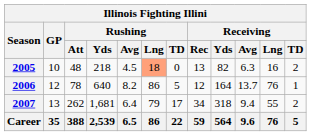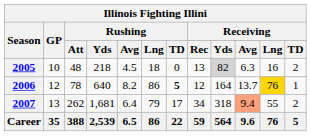(154, 67) lightsalmon background -> (154, 67) no background
(223, 67) no background -> (223, 67) lightgrey background
(177, 85) normal -> (177, 85) bold
(273, 85) no background -> (273, 85) gold background
(248, 103) no background -> (248, 103) lightsalmon background
